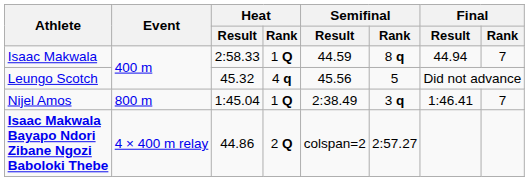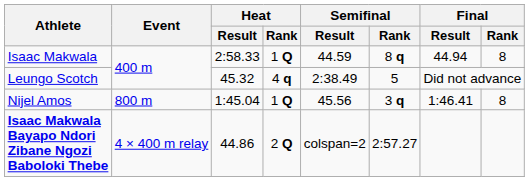(503, 57) 7 -> (503, 57) 8
(335, 79) 45.56 -> (335, 79) 2:38.49
(335, 100) 2:38.49 -> (335, 100) 45.56
(503, 100) 7 -> (503, 100) 8
